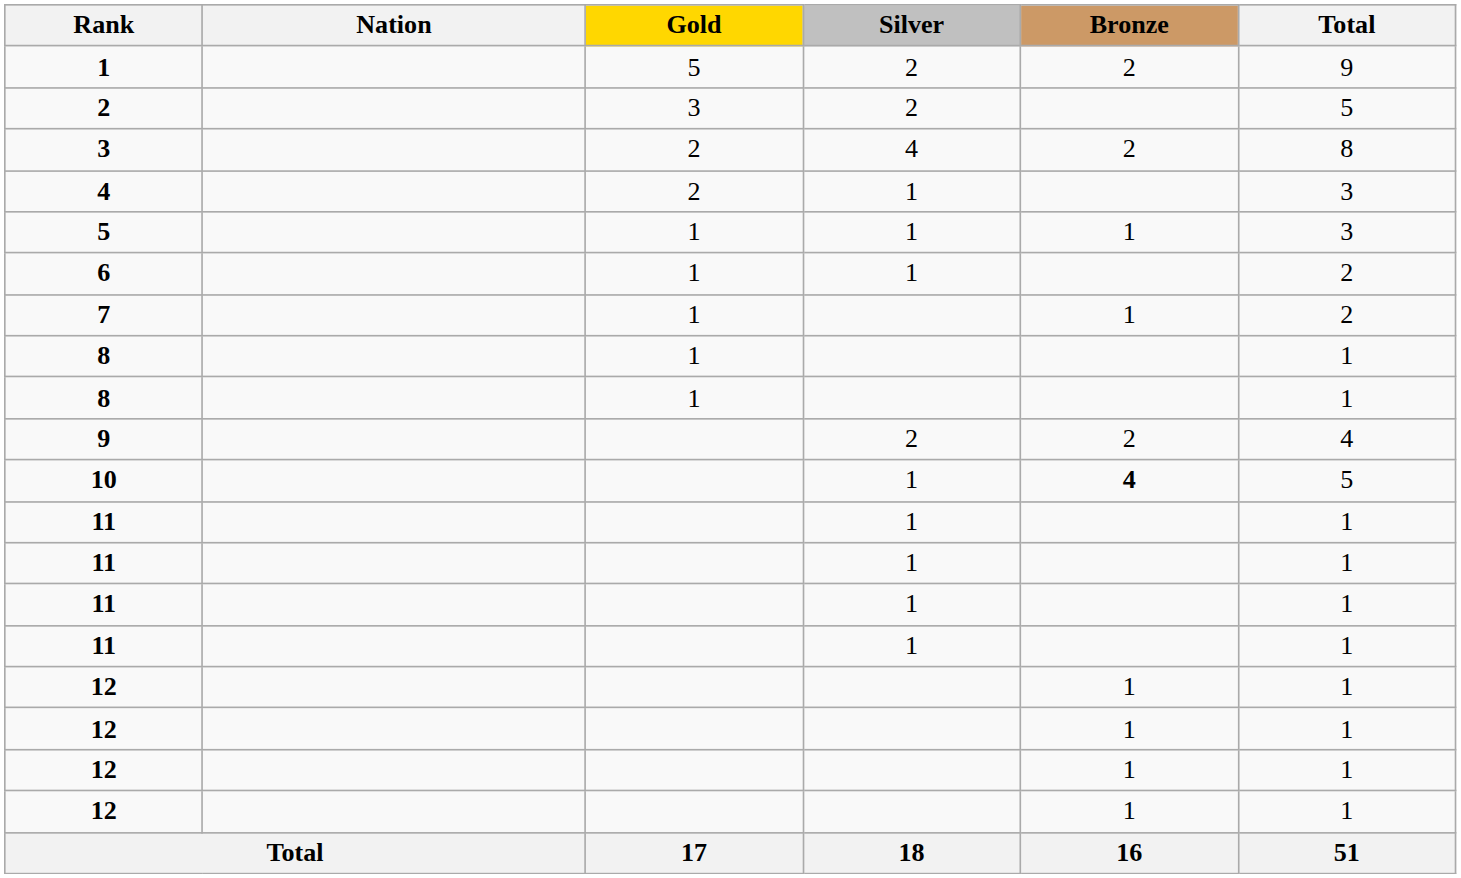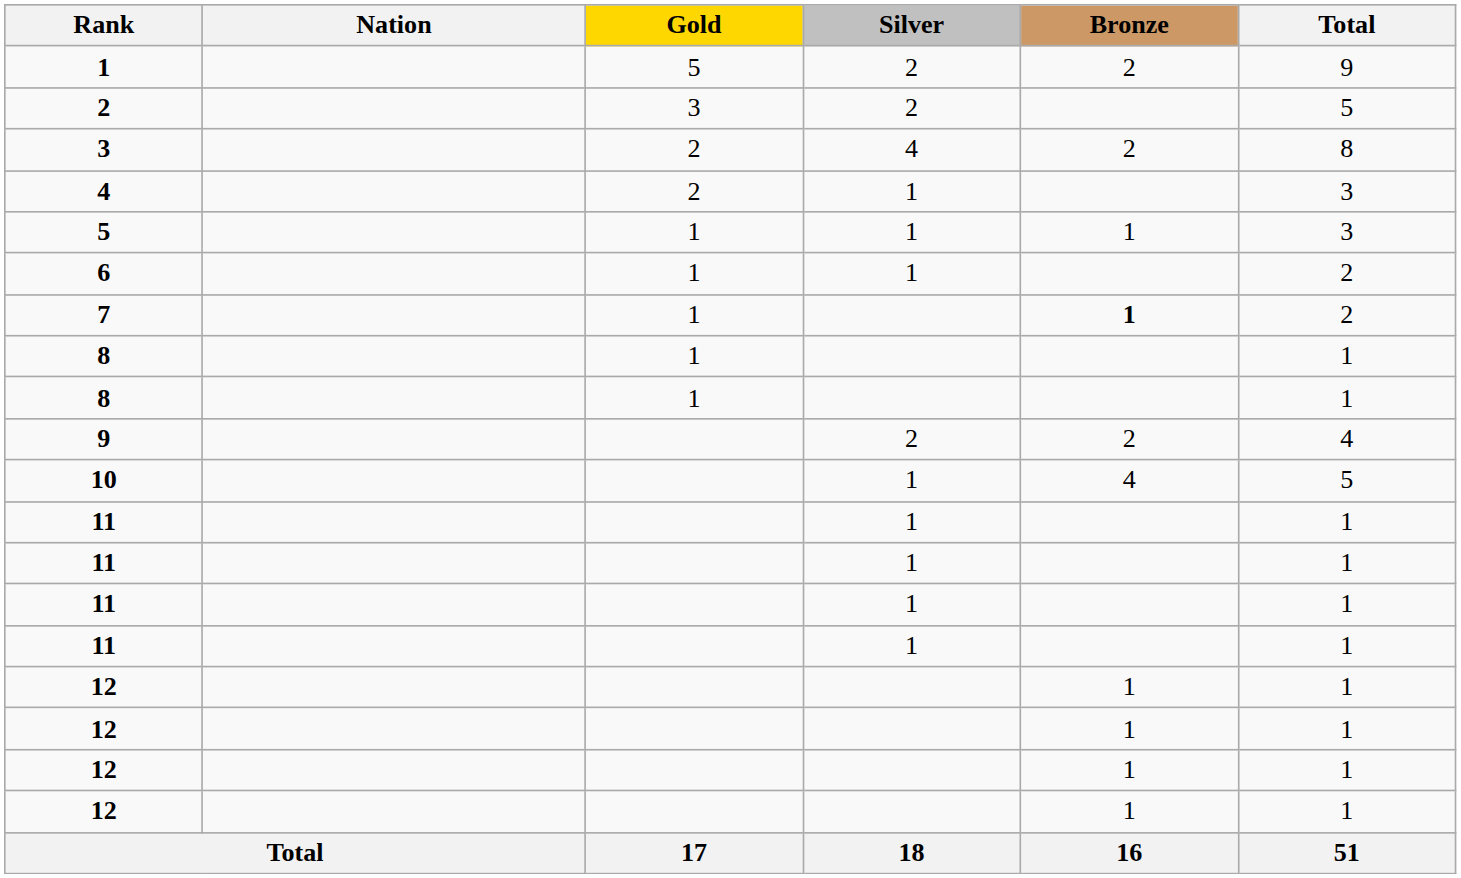(1129, 314) normal -> (1129, 314) bold
(1129, 480) bold -> (1129, 480) normal
